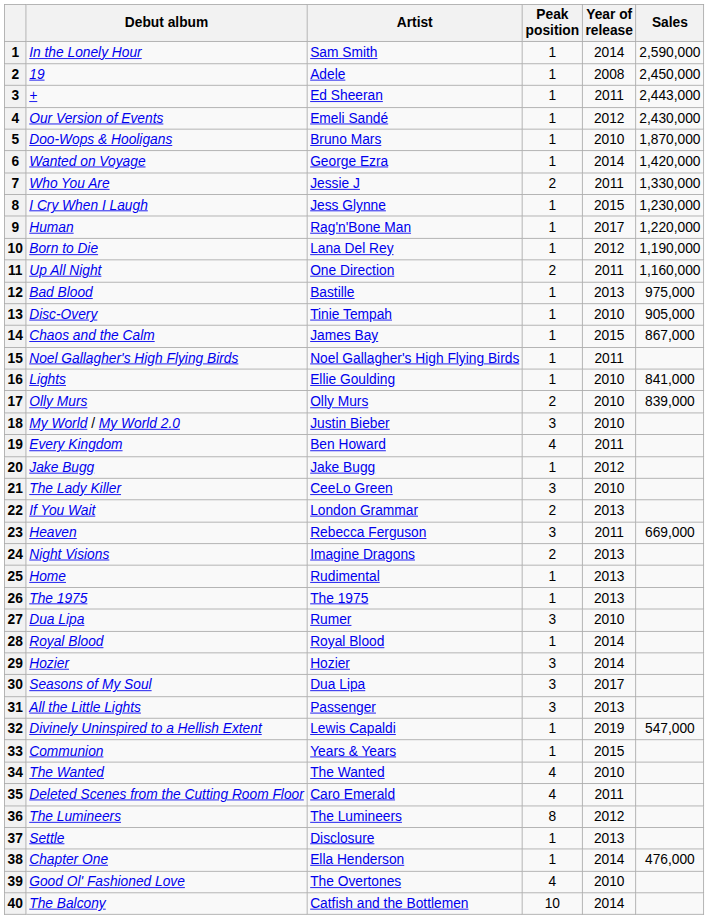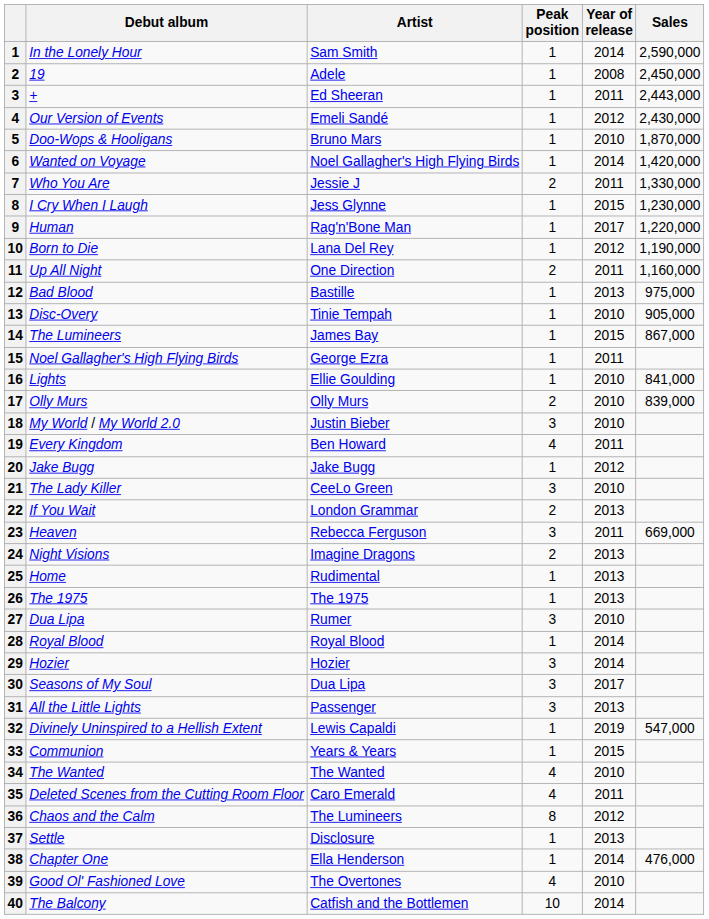(349, 161) George Ezra -> (415, 161) Noel Gallagher's High Flying Birds
(92, 336) Chaos and the Calm -> (75, 336) The Lumineers
(415, 358) Noel Gallagher's High Flying Birds -> (349, 358) George Ezra
(75, 816) The Lumineers -> (92, 816) Chaos and the Calm
